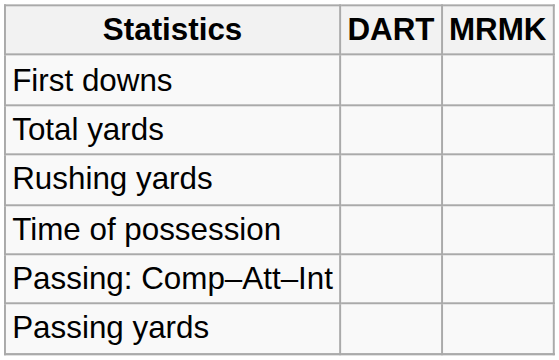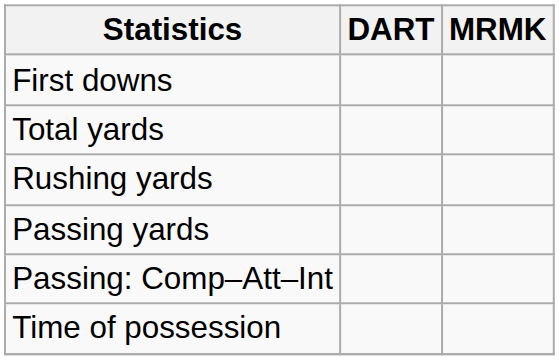rows swapped: (111, 328) <-> (147, 228)
